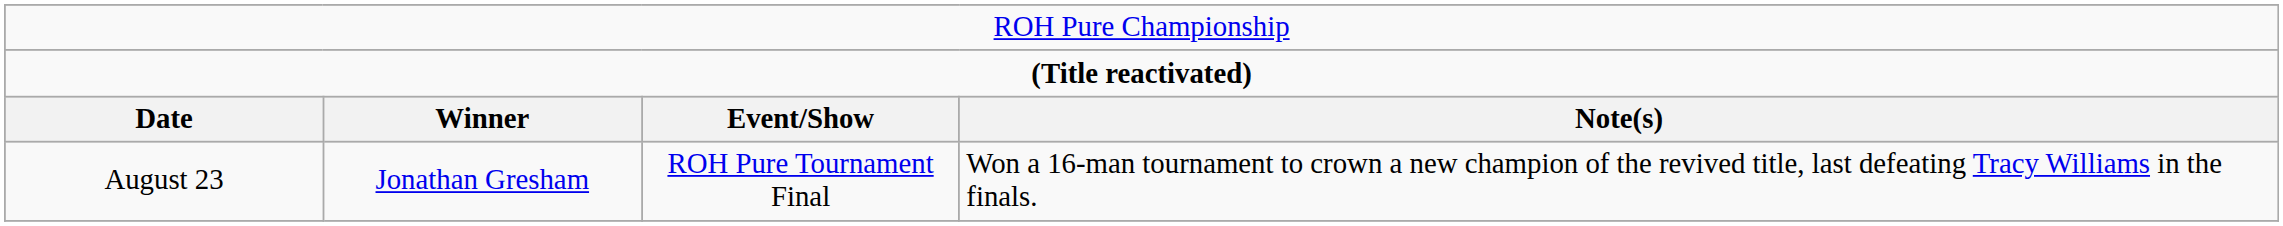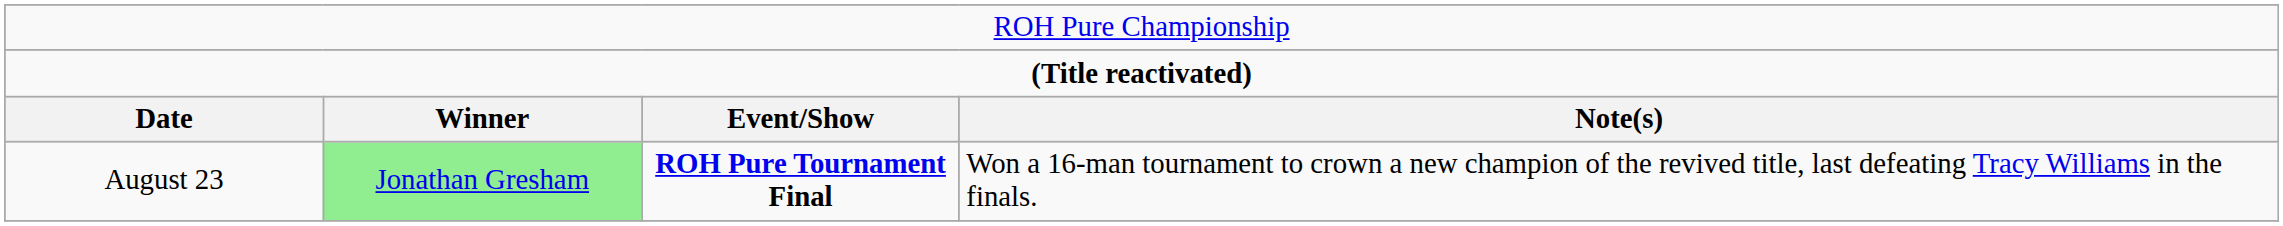(482, 180) no background -> (482, 180) lightgreen background
(801, 180) normal -> (801, 180) bold
